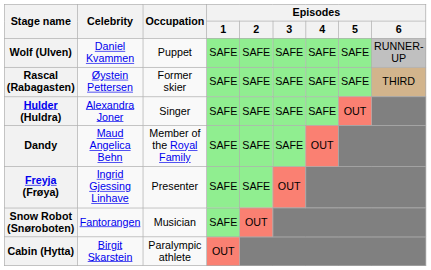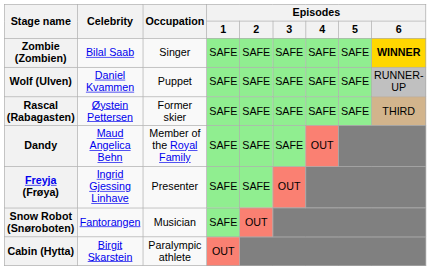+ row: (41, 53)
- row: (41, 111)
